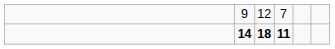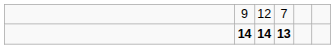(264, 34) 18 -> (264, 34) 14
(284, 34) 11 -> (284, 34) 13
